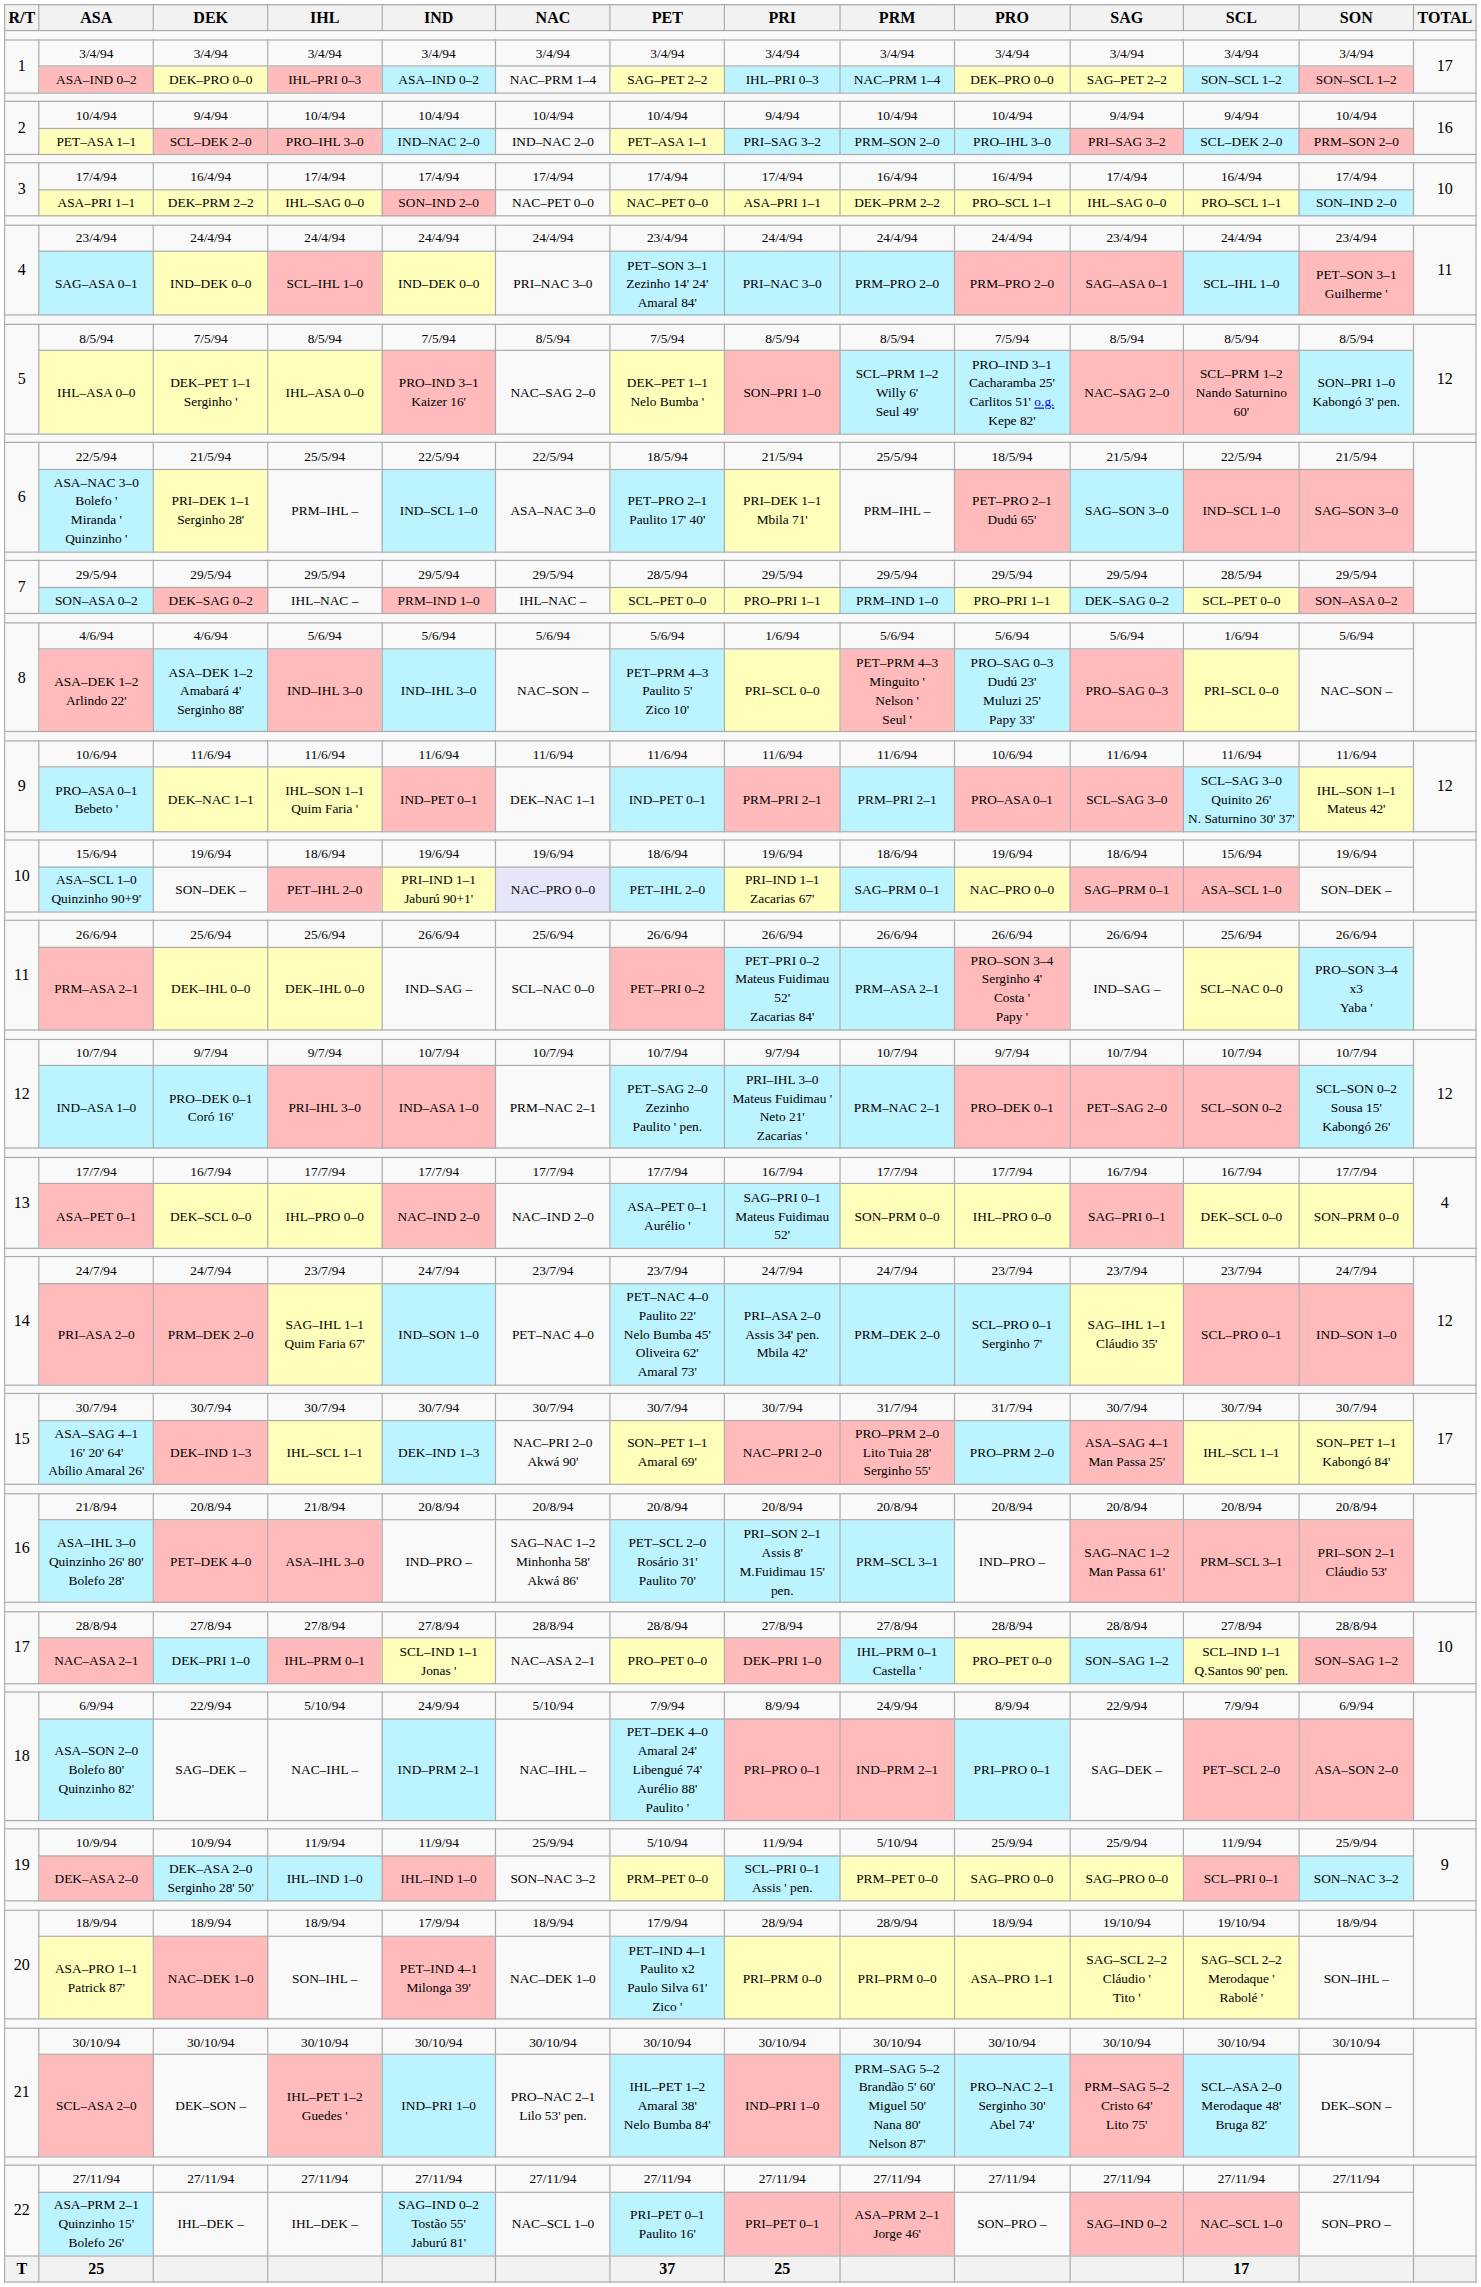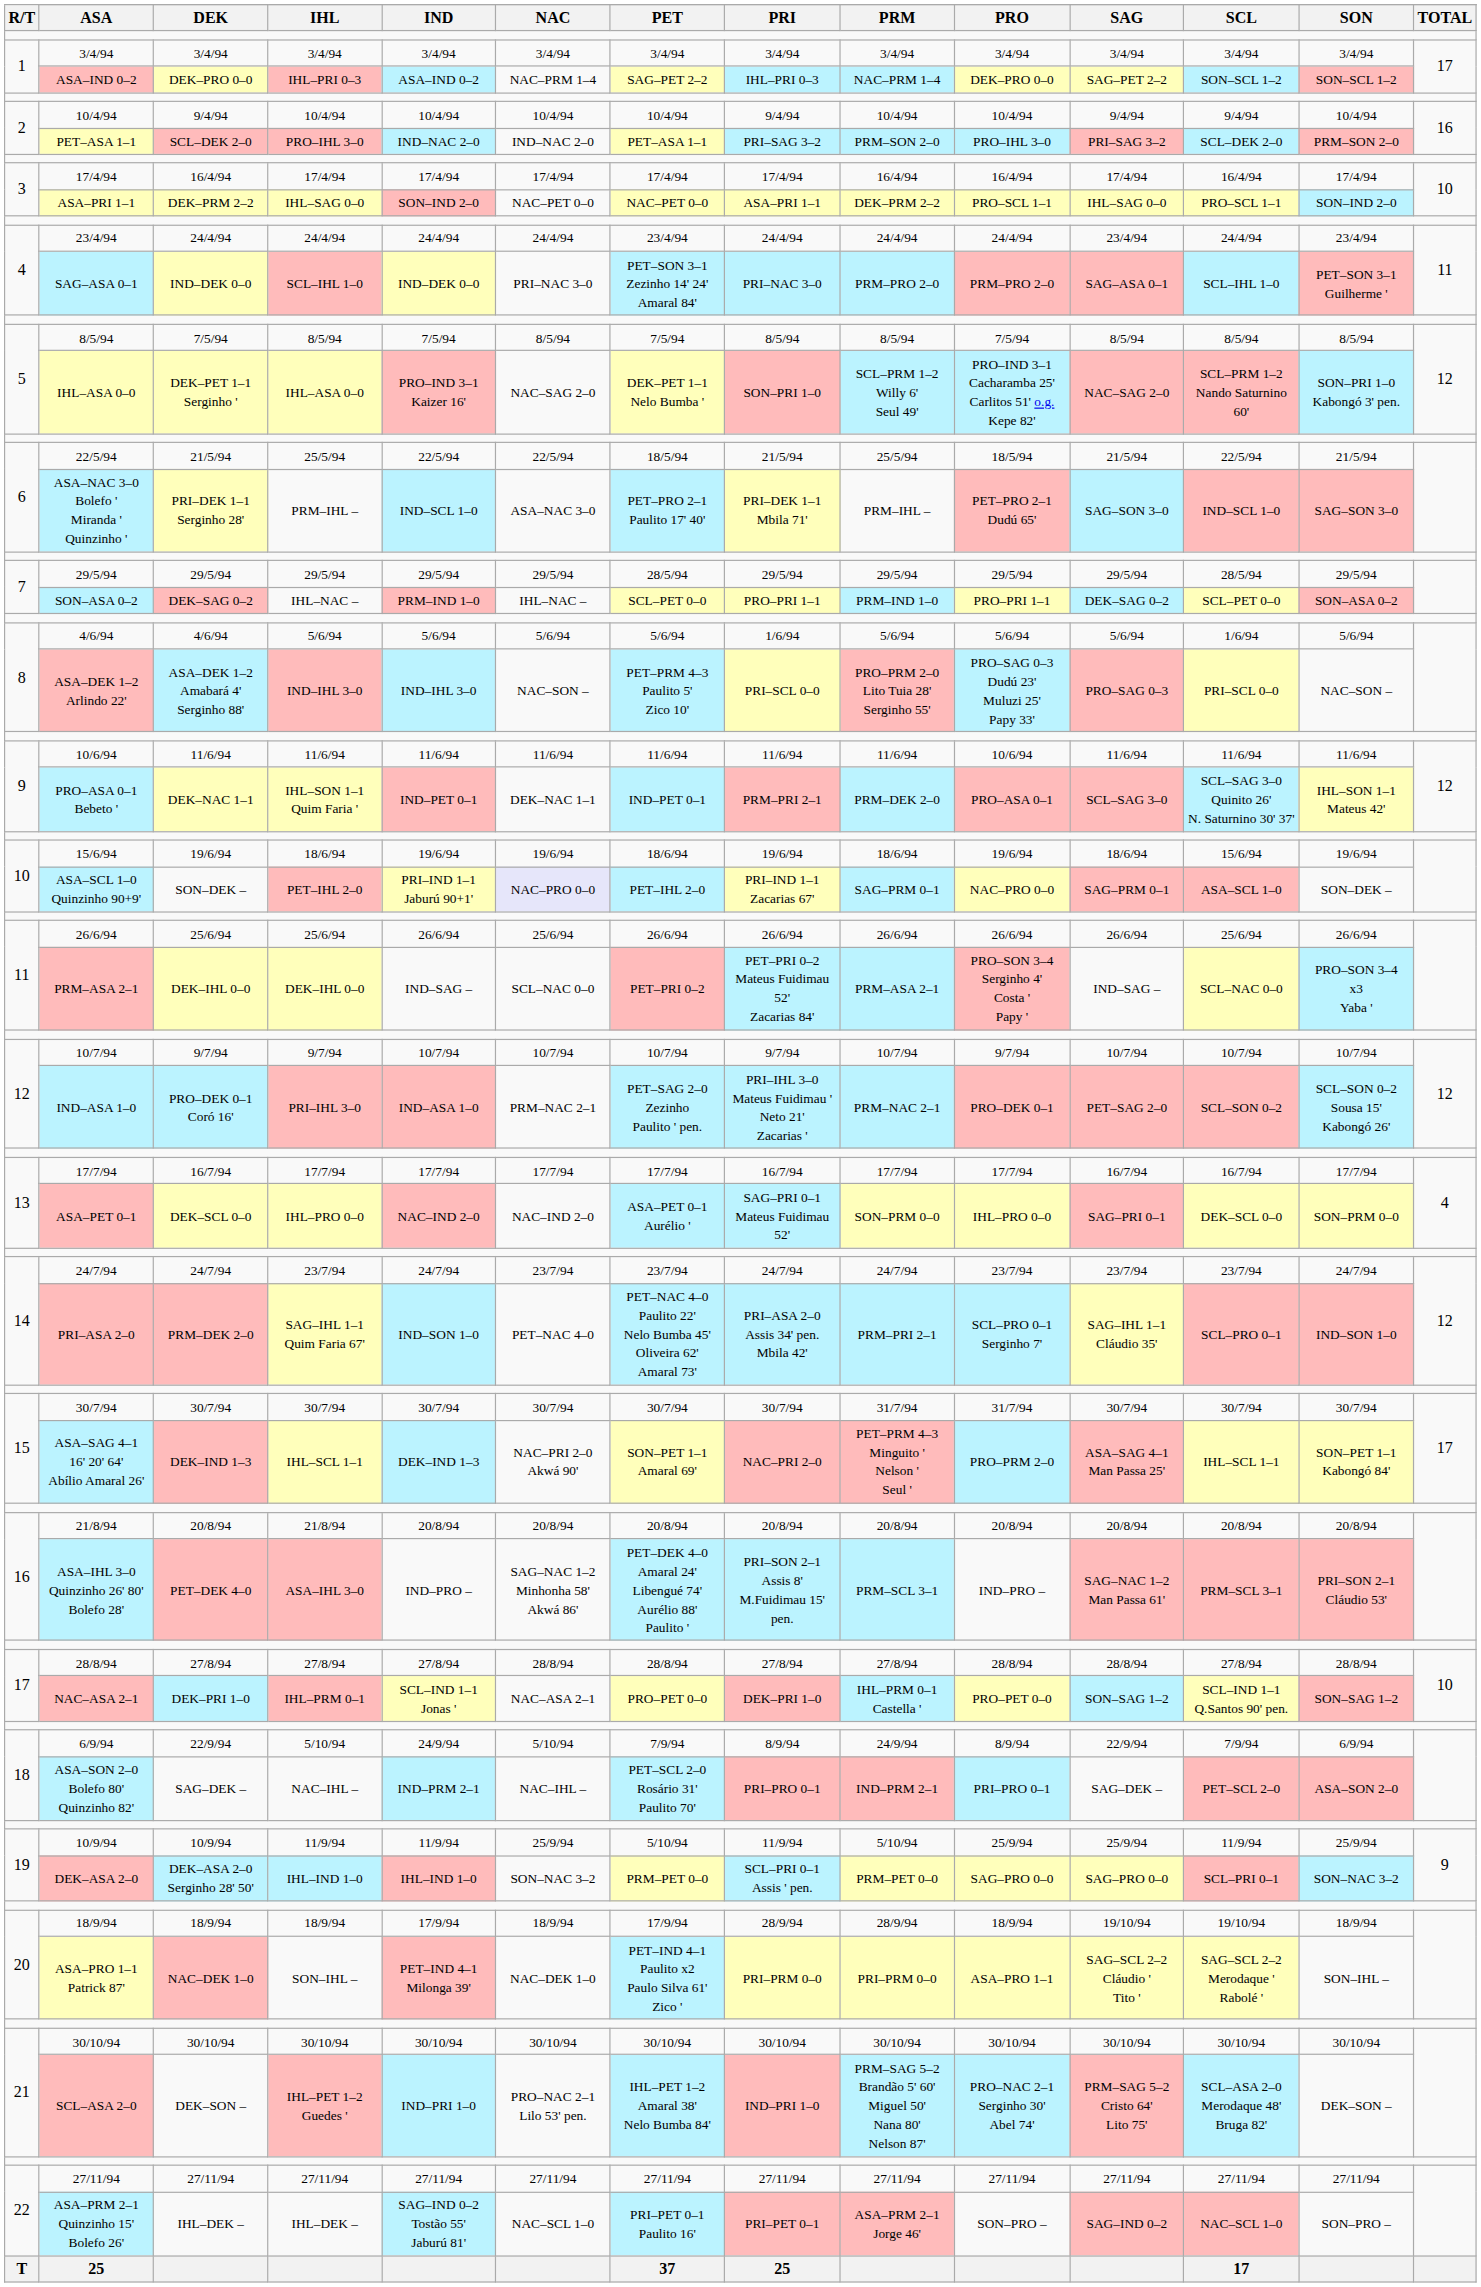(897, 690) PET–PRM 4–3 Minguito ' Nelson ' Seul ' -> (897, 690) PRO–PRM 2–0 Lito Tuia 28' Serginho 55'
(897, 799) PRM–PRI 2–1 -> (897, 799) PRM–DEK 2–0
(897, 1334) PRM–DEK 2–0 -> (897, 1334) PRM–PRI 2–1
(897, 1452) PRO–PRM 2–0 Lito Tuia 28' Serginho 55' -> (897, 1462) PET–PRM 4–3 Minguito ' Nelson ' Seul '
(667, 1561) PET–SCL 2–0 Rosário 31' Paulito 70' -> (667, 1590) PET–DEK 4–0 Amaral 24' Libengué 74' Aurélio 88' Paulito '
(667, 1770) PET–DEK 4–0 Amaral 24' Libengué 74' Aurélio 88' Paulito ' -> (667, 1788) PET–SCL 2–0 Rosário 31' Paulito 70'
